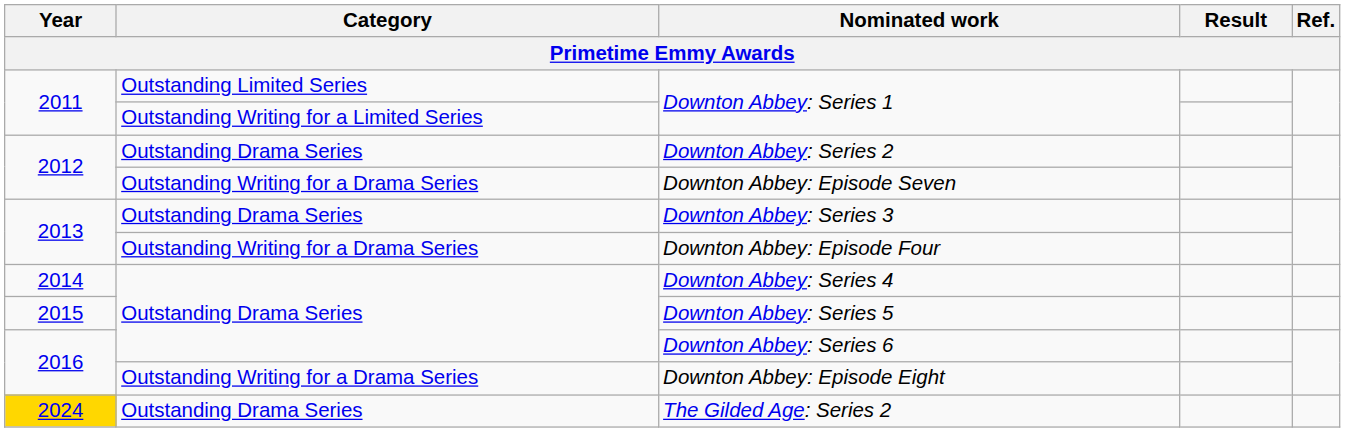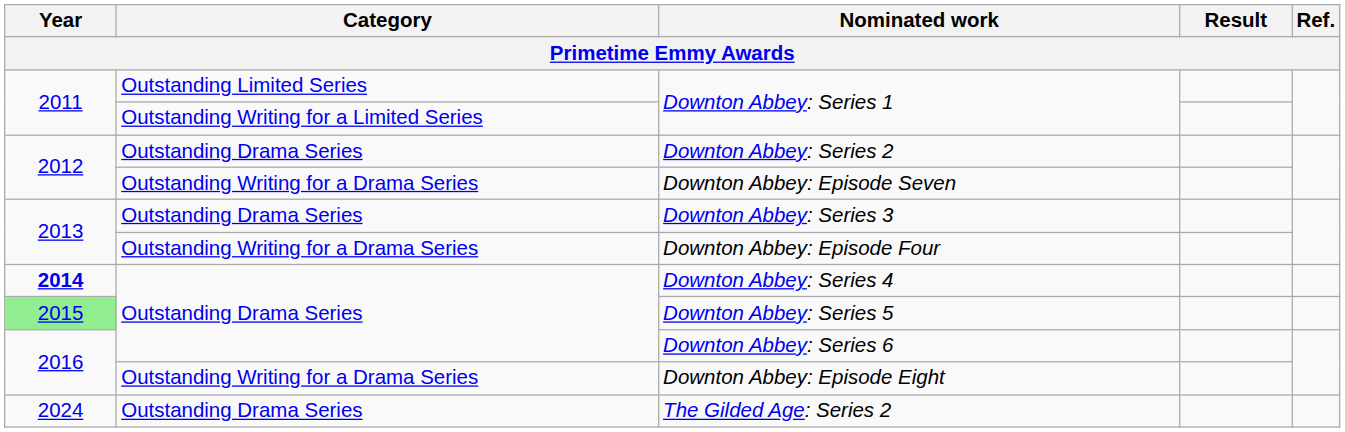(61, 280) normal -> (61, 280) bold
(61, 313) no background -> (61, 313) lightgreen background
(61, 410) gold background -> (61, 410) no background
